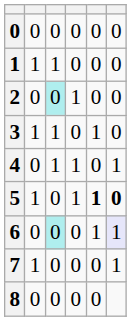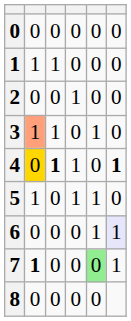(55, 97) paleturquoise background -> (55, 97) no background
(35, 131) no background -> (35, 131) lightsalmon background
(35, 164) no background -> (35, 164) gold background
(55, 164) normal -> (55, 164) bold
(116, 164) normal -> (116, 164) bold
(96, 198) bold -> (96, 198) normal
(116, 198) bold -> (116, 198) normal
(55, 231) paleturquoise background -> (55, 231) no background
(35, 265) normal -> (35, 265) bold
(96, 265) no background -> (96, 265) lightgreen background
